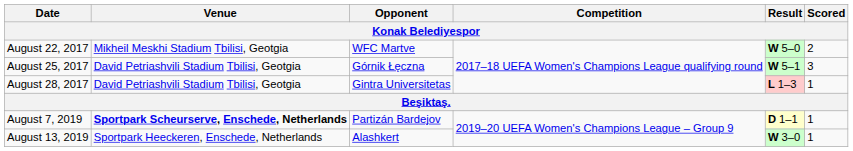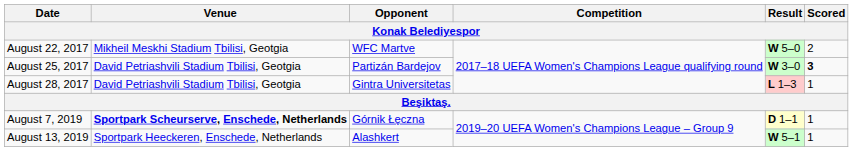(388, 66) Górnik Łęczna -> (396, 66) Partizán Bardejov
(784, 66) W 5–1 -> (784, 66) W 3–0
(810, 66) normal -> (810, 66) bold
(396, 119) Partizán Bardejov -> (388, 119) Górnik Łęczna
(784, 137) W 3–0 -> (784, 137) W 5–1
